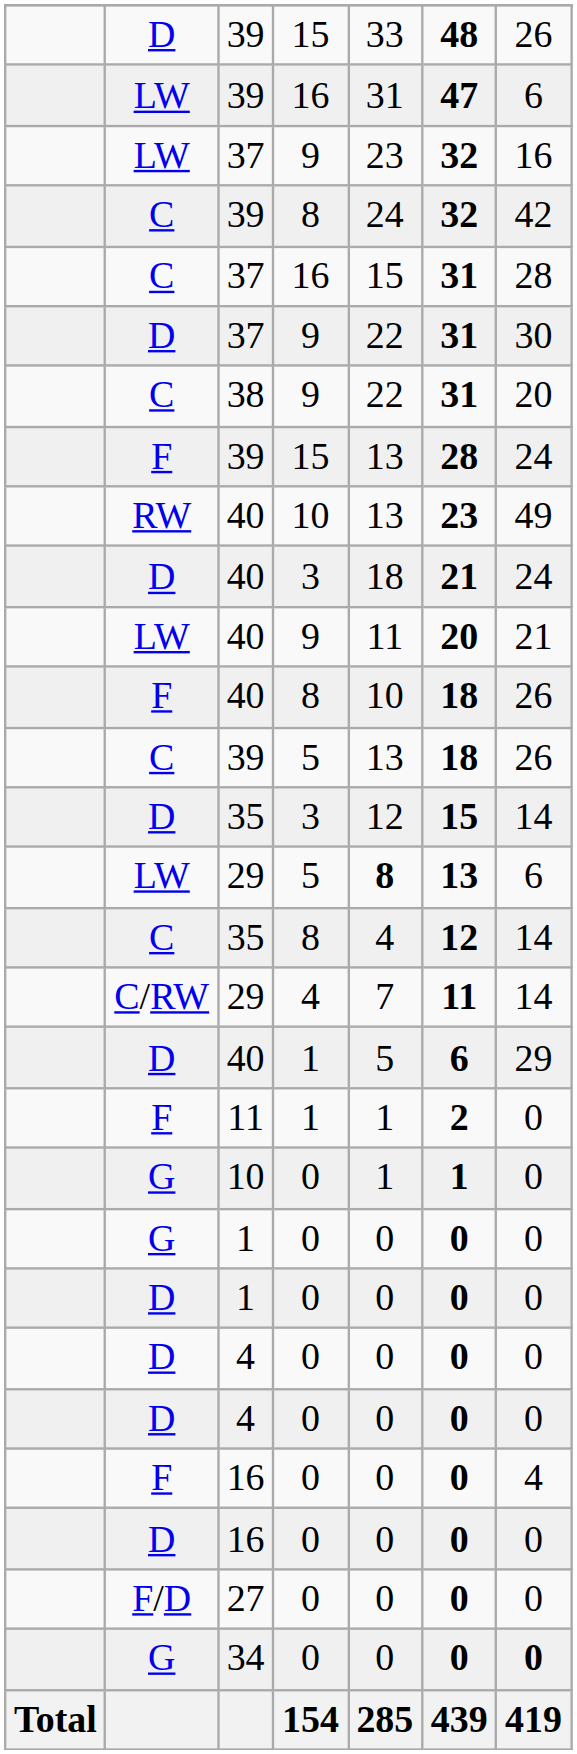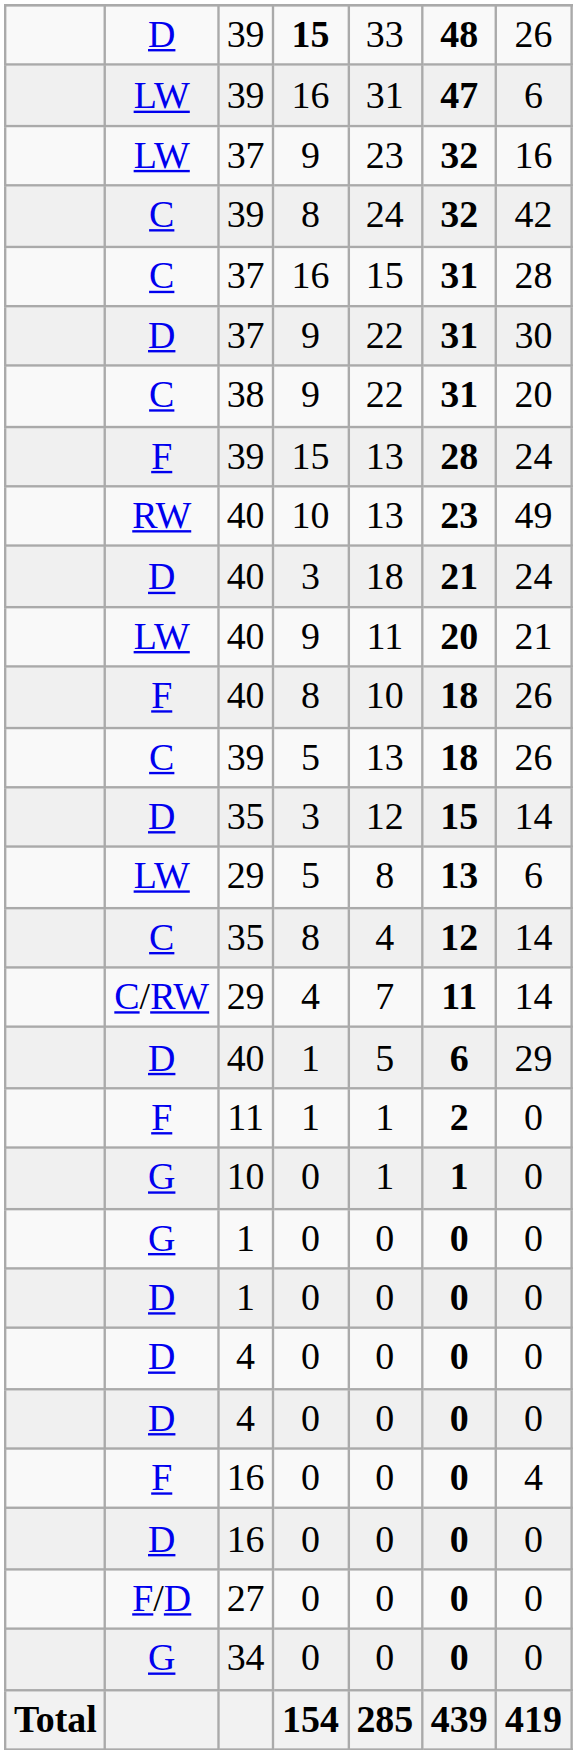(310, 34) normal -> (310, 34) bold
(385, 876) bold -> (385, 876) normal
(534, 1658) bold -> (534, 1658) normal
